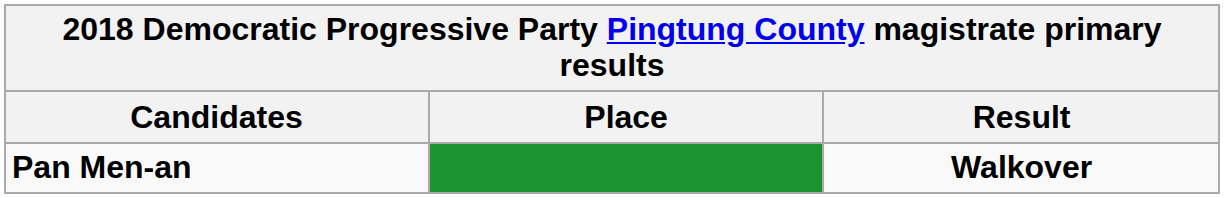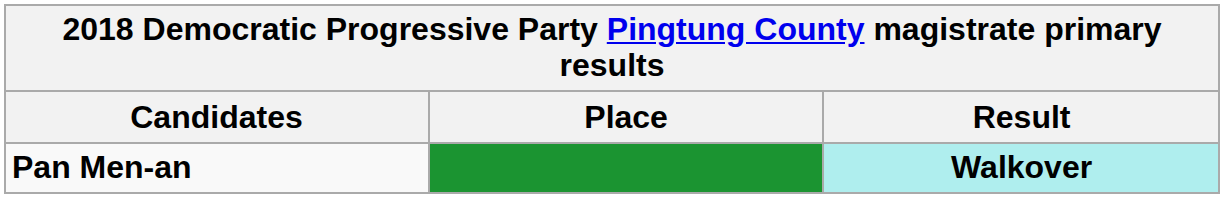(1022, 167) no background -> (1022, 167) paleturquoise background
